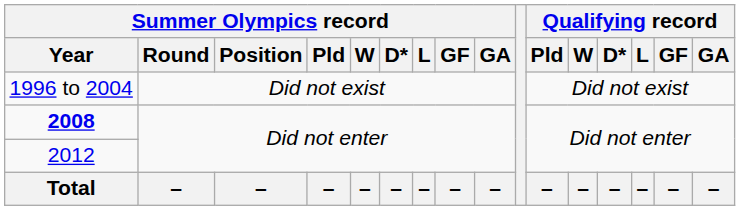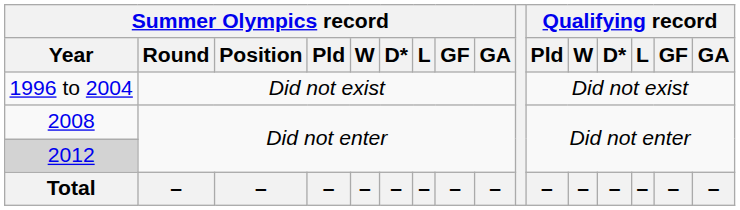(71, 121) bold -> (71, 121) normal
(71, 155) no background -> (71, 155) lightgrey background
